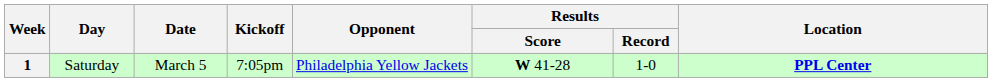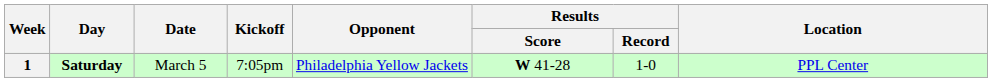(92, 65) normal -> (92, 65) bold
(833, 65) bold -> (833, 65) normal
